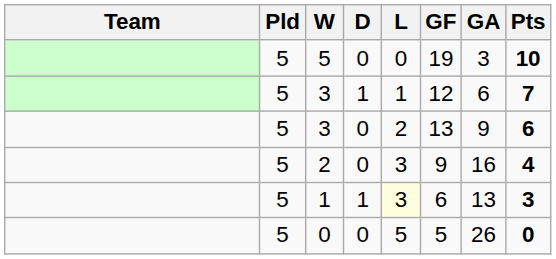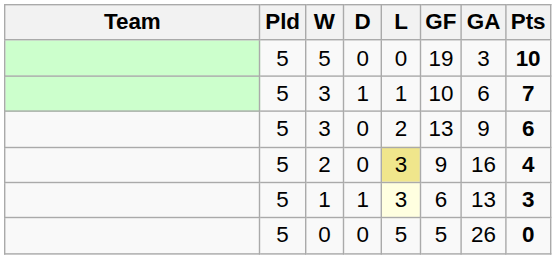(441, 93) 12 -> (441, 93) 10
(401, 164) no background -> (401, 164) khaki background
